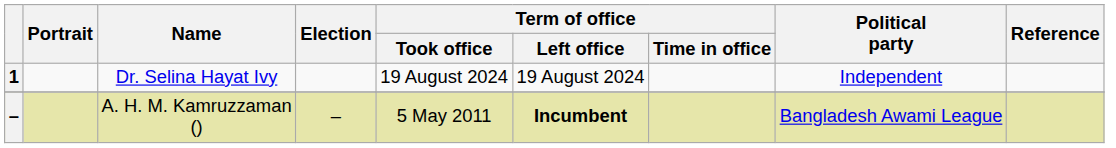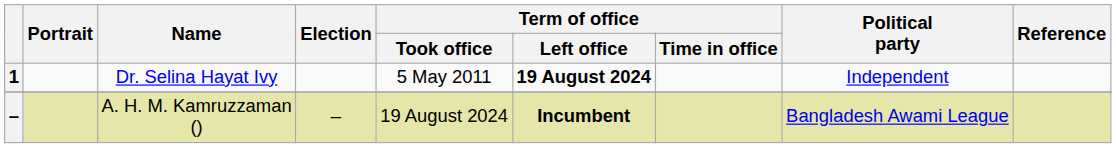(444, 77) 19 August 2024 -> (444, 77) 5 May 2011
(581, 77) normal -> (584, 77) bold
(444, 116) 5 May 2011 -> (444, 116) 19 August 2024
